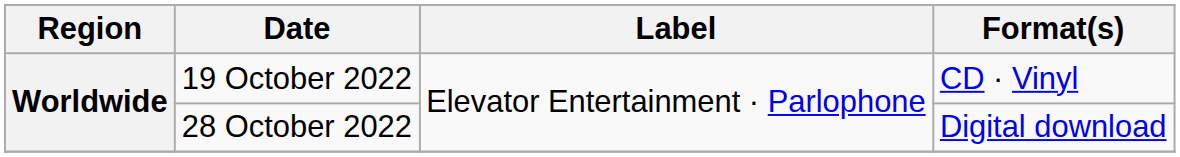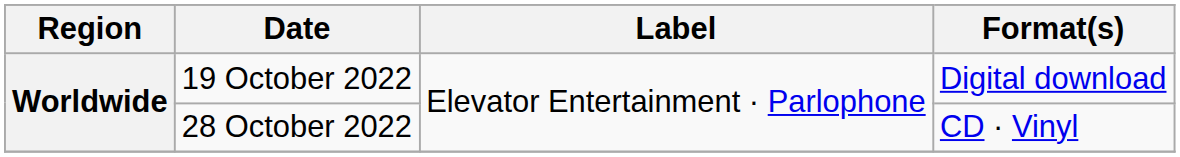(1009, 77) CD · Vinyl -> (1053, 77) Digital download
(1053, 126) Digital download -> (1009, 126) CD · Vinyl
